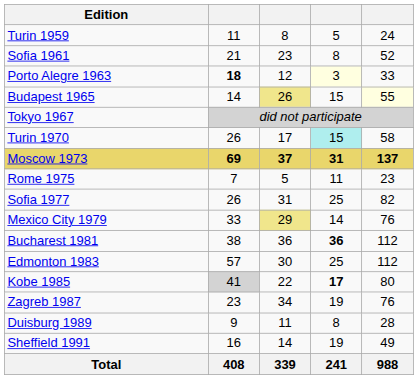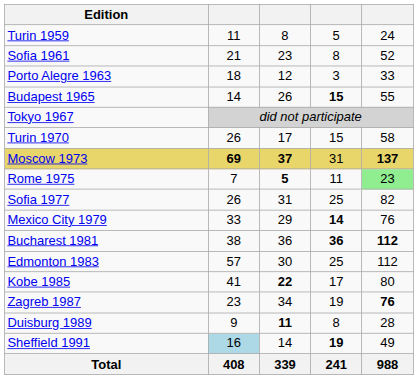(234, 76) bold -> (234, 76) normal
(336, 76) lightyellow background -> (336, 76) no background
(285, 96) khaki background -> (285, 96) no background
(336, 96) normal -> (336, 96) bold
(387, 96) lightyellow background -> (387, 96) no background
(336, 138) paleturquoise background -> (336, 138) no background
(336, 158) bold -> (336, 158) normal
(285, 179) normal -> (285, 179) bold
(387, 179) no background -> (387, 179) lightgreen background
(285, 220) khaki background -> (285, 220) no background
(336, 220) normal -> (336, 220) bold
(387, 240) normal -> (387, 240) bold
(234, 281) lightgrey background -> (234, 281) no background
(285, 281) normal -> (285, 281) bold
(336, 281) bold -> (336, 281) normal
(387, 302) normal -> (387, 302) bold
(285, 323) normal -> (285, 323) bold
(234, 343) no background -> (234, 343) lightblue background
(336, 343) normal -> (336, 343) bold
